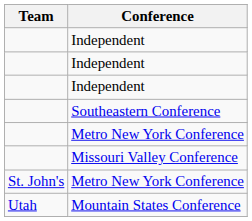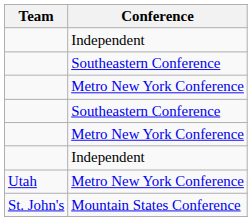(108, 63) Independent -> (146, 63) Southeastern Conference
(108, 87) Independent -> (158, 87) Metro New York Conference
(155, 157) Missouri Valley Conference -> (108, 157) Independent
(36, 181) St. John's -> (22, 181) Utah
(22, 205) Utah -> (36, 205) St. John's
